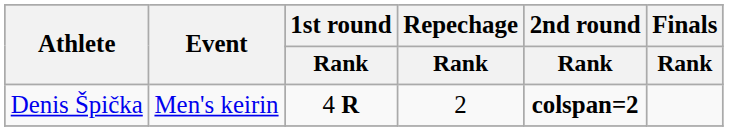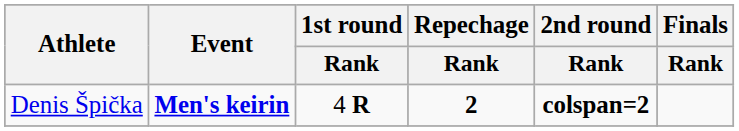(217, 105) normal -> (222, 105) bold
(461, 105) normal -> (471, 105) bold
